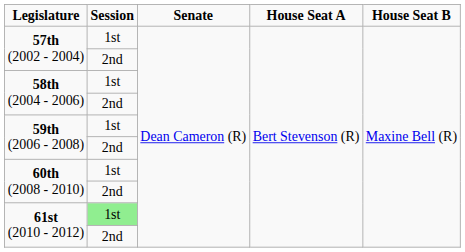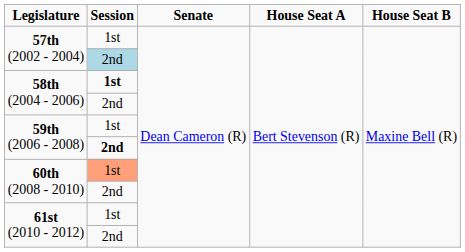(112, 59) no background -> (112, 59) lightblue background
(112, 81) normal -> (112, 81) bold
(112, 147) normal -> (112, 147) bold
(112, 170) no background -> (112, 170) lightsalmon background
(112, 214) lightgreen background -> (112, 214) no background
